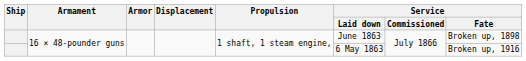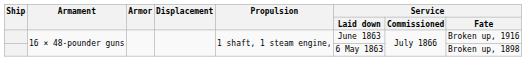(484, 37) Broken up, 1898 -> (484, 37) Broken up, 1916
(484, 50) Broken up, 1916 -> (484, 50) Broken up, 1898
